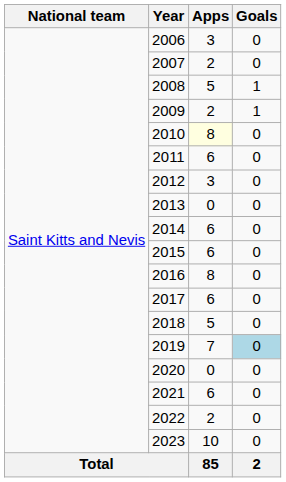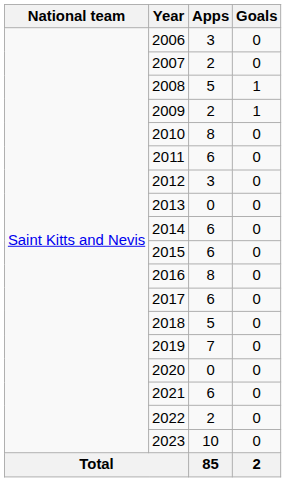(211, 134) lightyellow background -> (211, 134) no background
(257, 346) lightblue background -> (257, 346) no background
